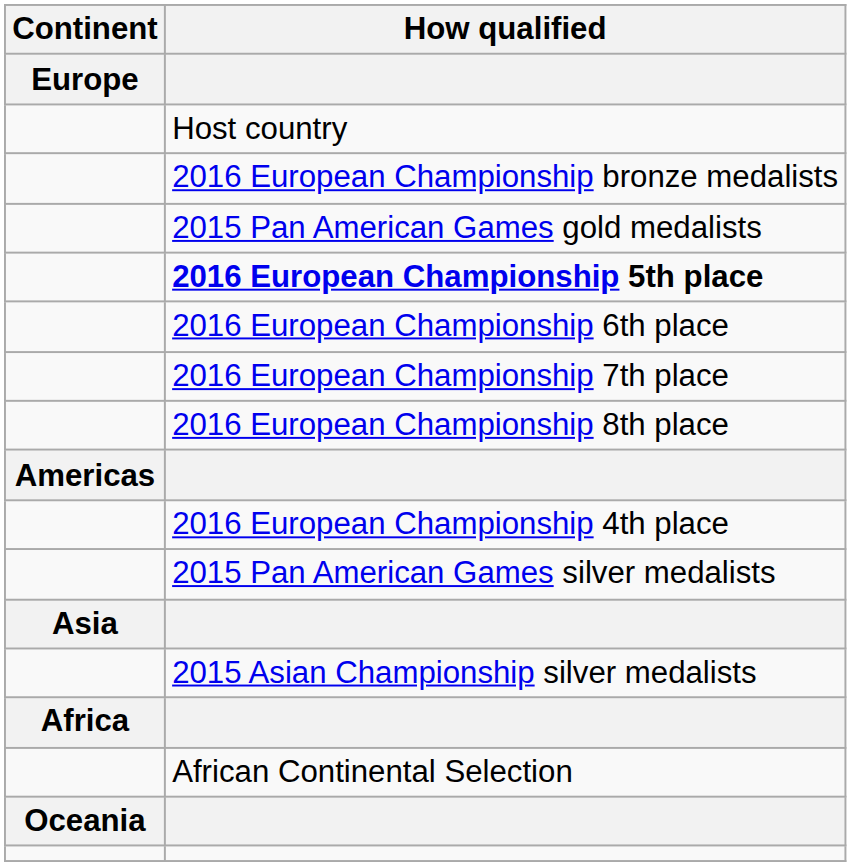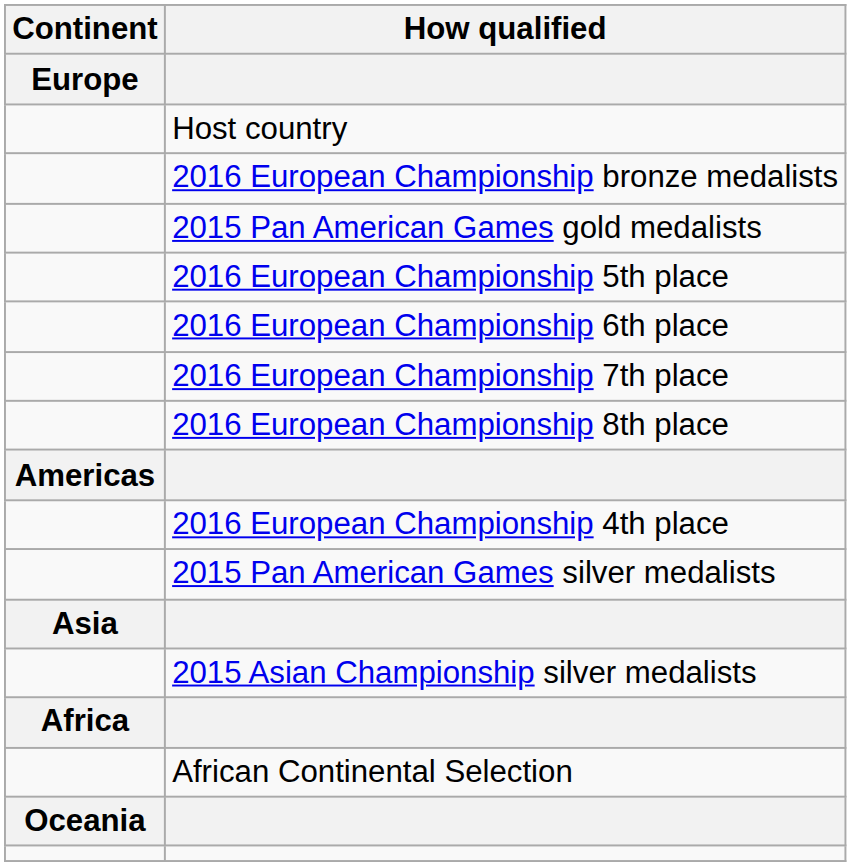(468, 276) bold -> (451, 276) normal
